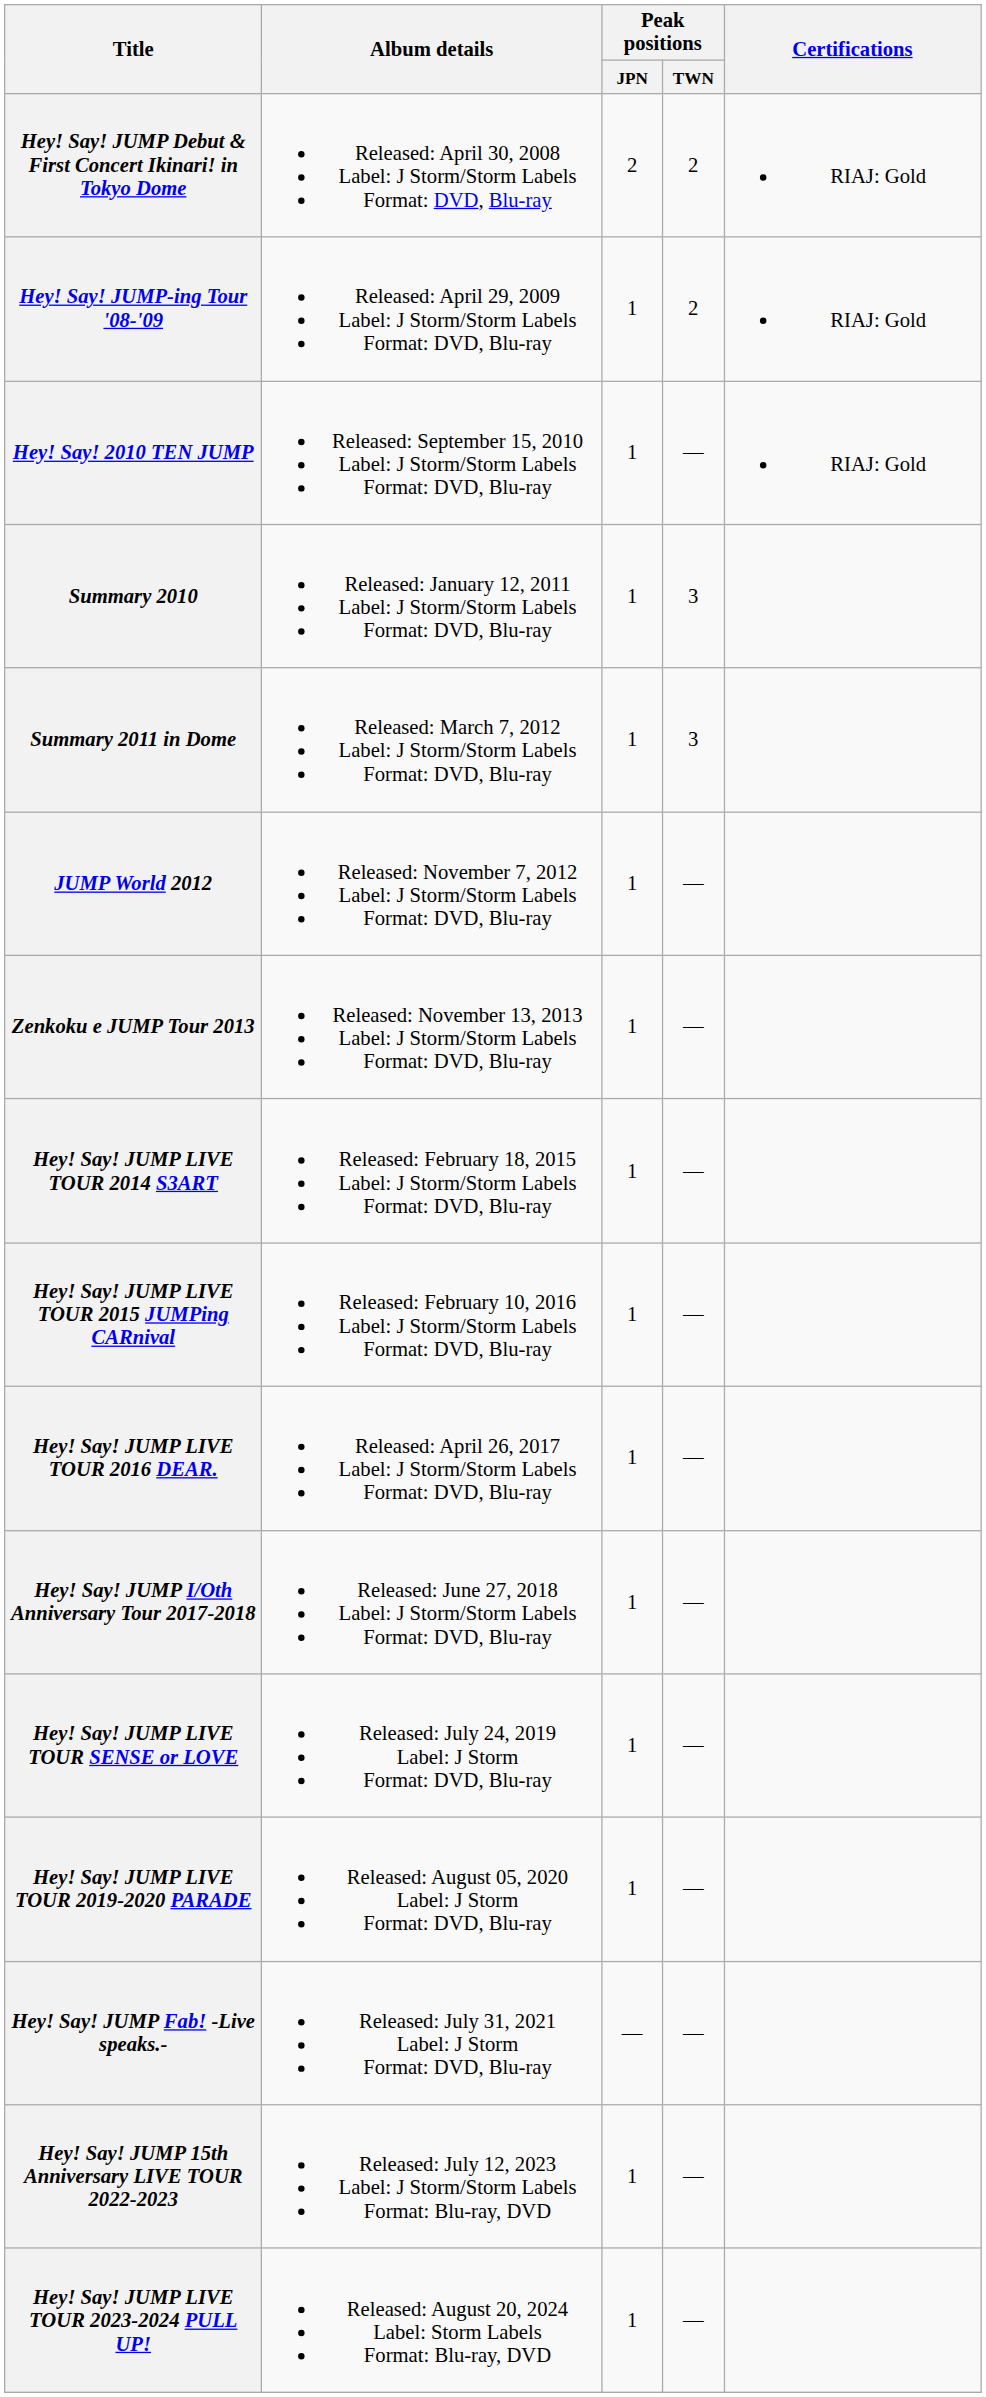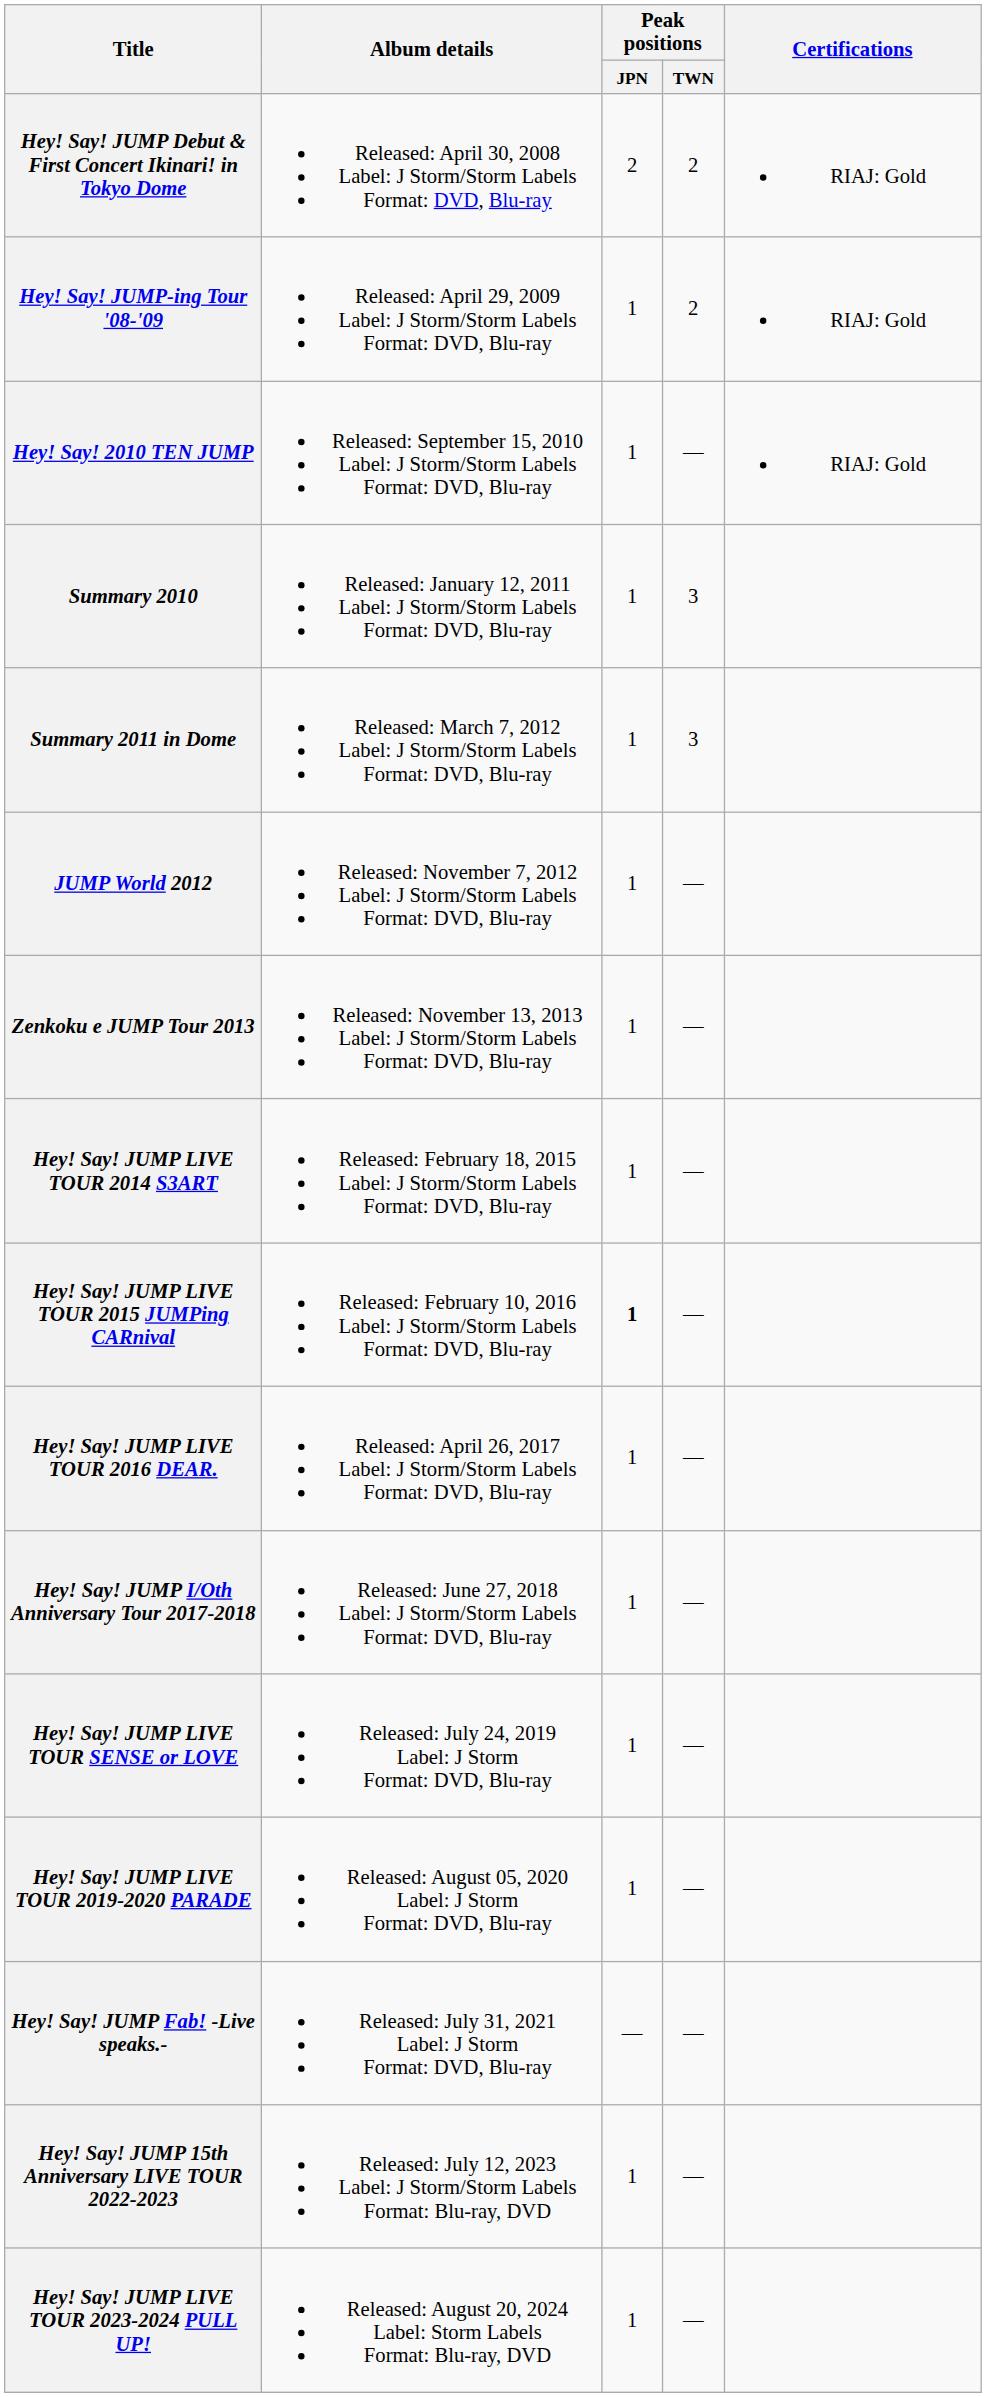(632, 1314) normal -> (632, 1314) bold
